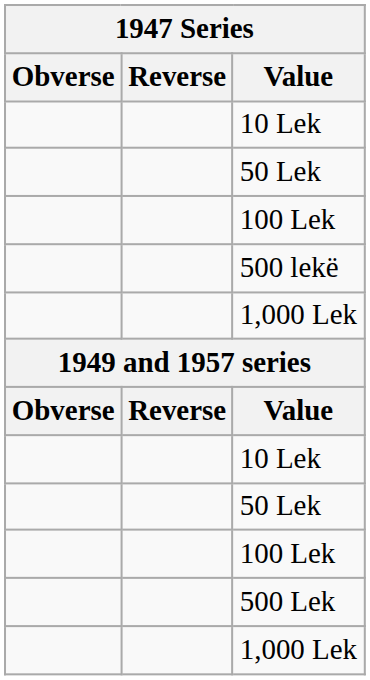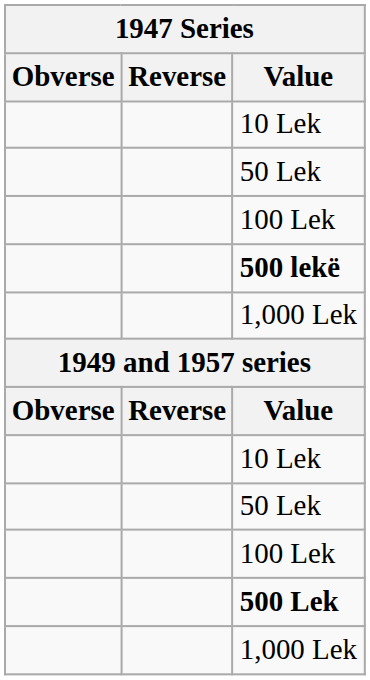(289, 267) normal -> (290, 267) bold
(288, 601) normal -> (289, 601) bold
